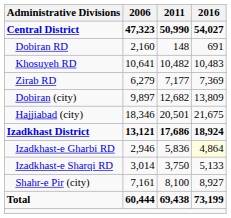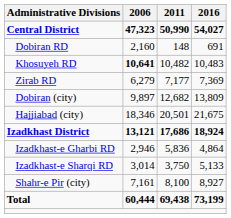(140, 64) normal -> (140, 64) bold
(211, 149) lightyellow background -> (211, 149) no background
